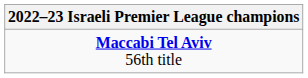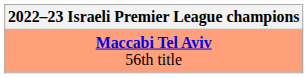(154, 51) no background -> (154, 51) lightsalmon background
